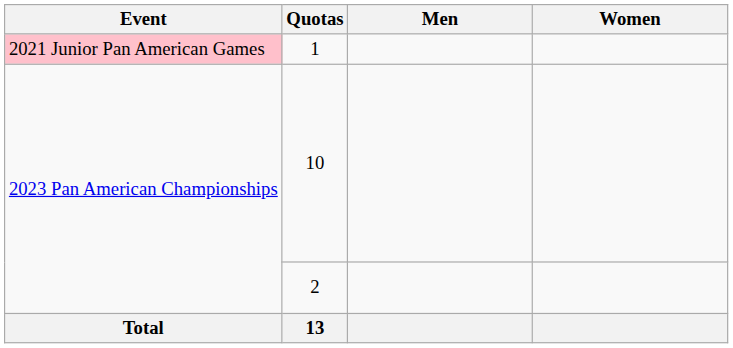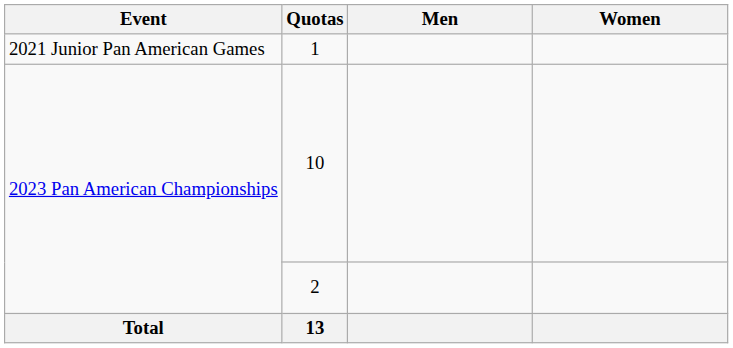(137, 49) pink background -> (137, 49) no background
